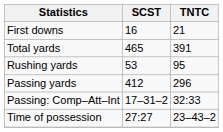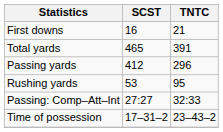rows swapped: (42, 65) <-> (42, 83)
(146, 100) 17–31–2 -> (139, 100) 27:27
(139, 118) 27:27 -> (146, 118) 17–31–2
